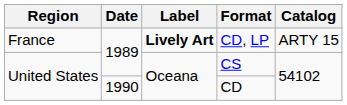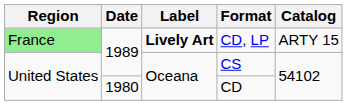(31, 40) no background -> (31, 40) lightgreen background
(122, 87) 1990 -> (122, 87) 1980
